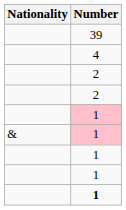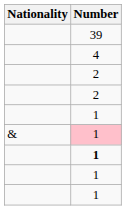(96, 114) pink background -> (96, 114) no background
(96, 154) normal -> (96, 154) bold
(96, 194) bold -> (96, 194) normal
